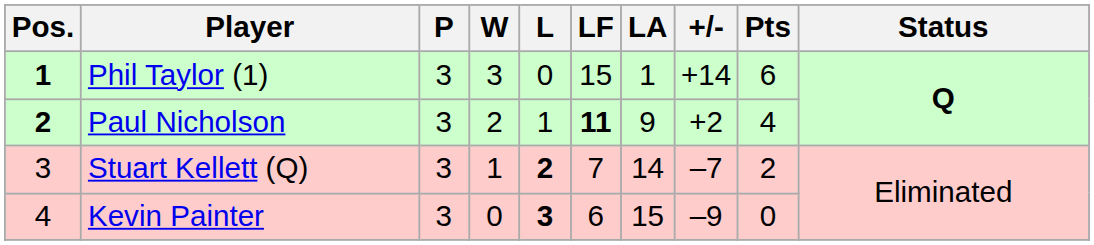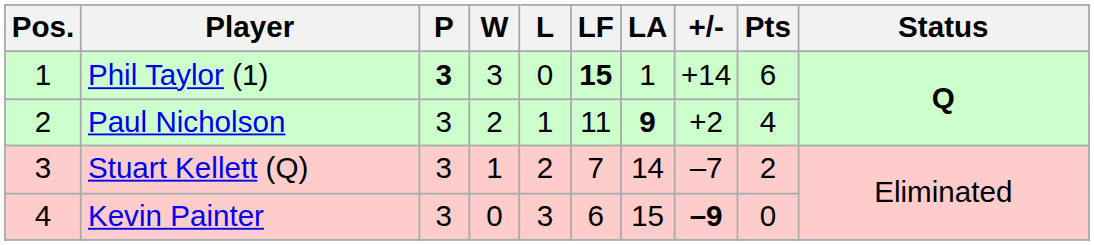(43, 74) bold -> (43, 74) normal
(444, 74) normal -> (444, 74) bold
(596, 74) normal -> (596, 74) bold
(43, 121) bold -> (43, 121) normal
(596, 121) bold -> (596, 121) normal
(648, 121) normal -> (648, 121) bold
(545, 168) bold -> (545, 168) normal
(545, 215) bold -> (545, 215) normal
(706, 215) normal -> (706, 215) bold
